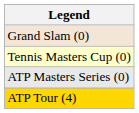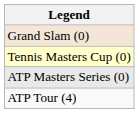(42, 98) gold background -> (42, 98) no background
